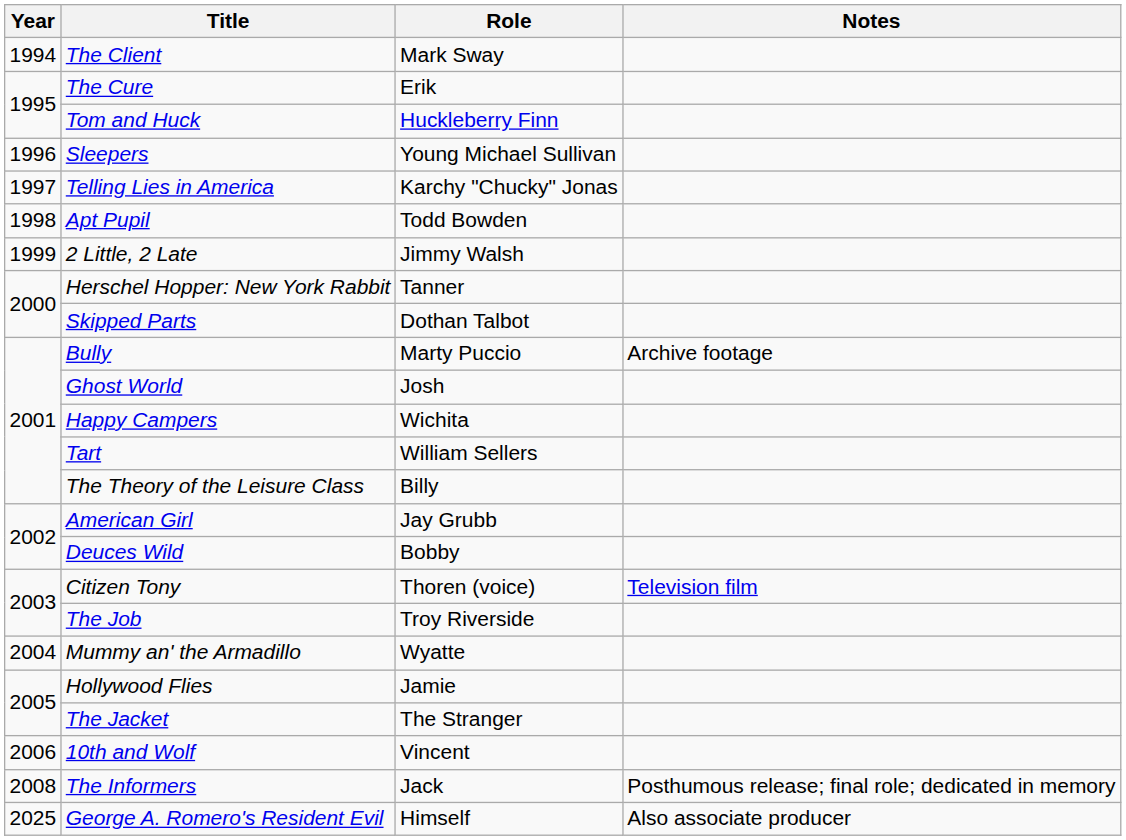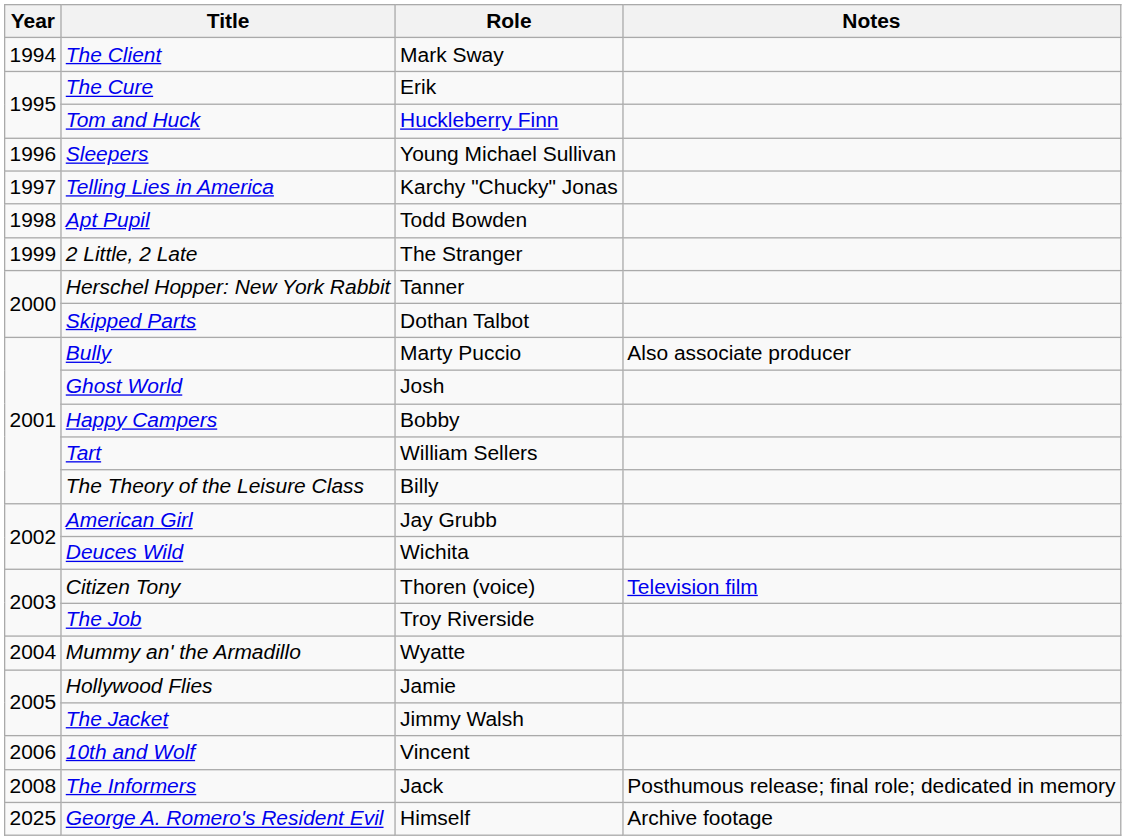(462, 253) Jimmy Walsh -> (461, 253) The Stranger
(700, 353) Archive footage -> (739, 353) Also associate producer
(434, 420) Wichita -> (430, 420) Bobby
(430, 552) Bobby -> (434, 552) Wichita
(461, 719) The Stranger -> (462, 719) Jimmy Walsh
(739, 818) Also associate producer -> (700, 818) Archive footage
